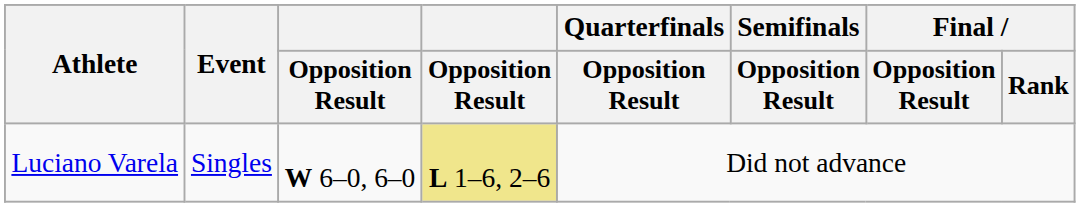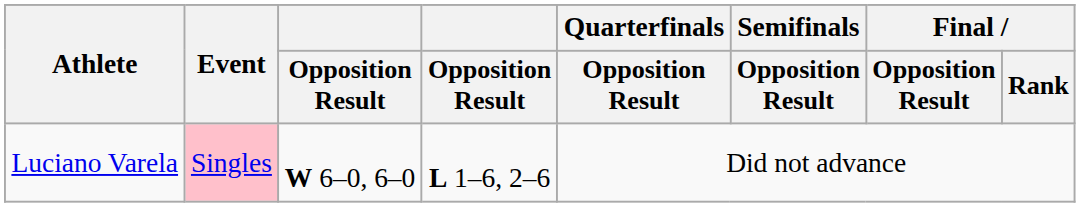(231, 162) no background -> (231, 162) pink background
(490, 178) khaki background -> (490, 178) no background
